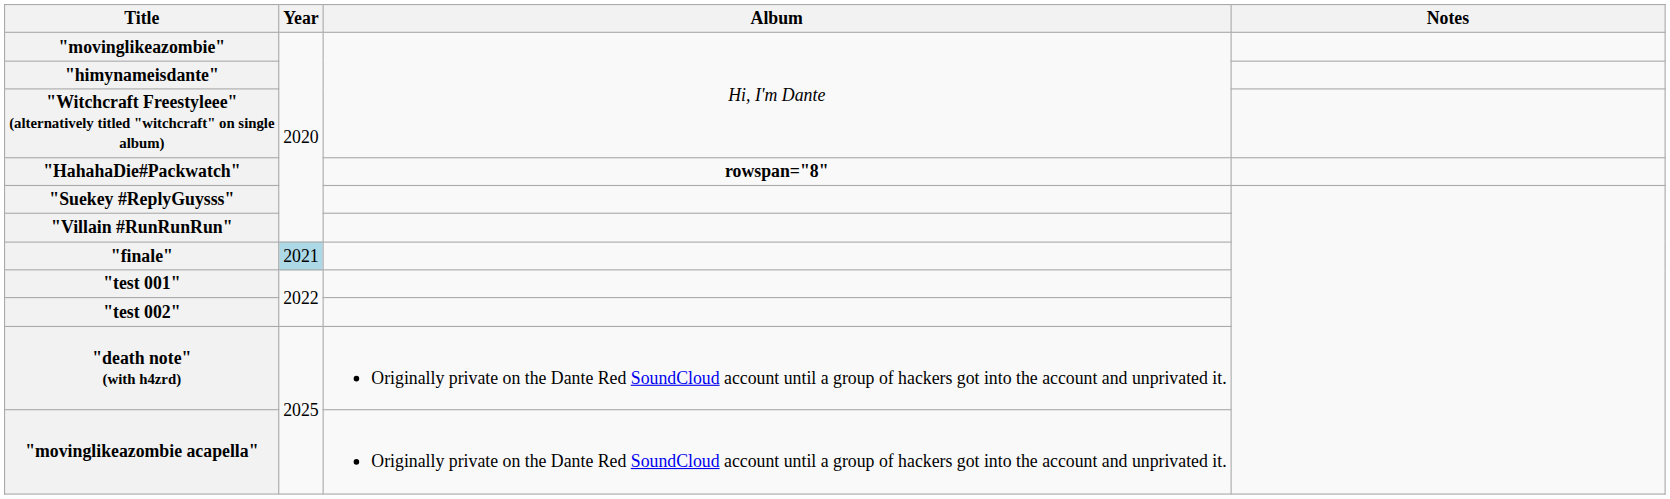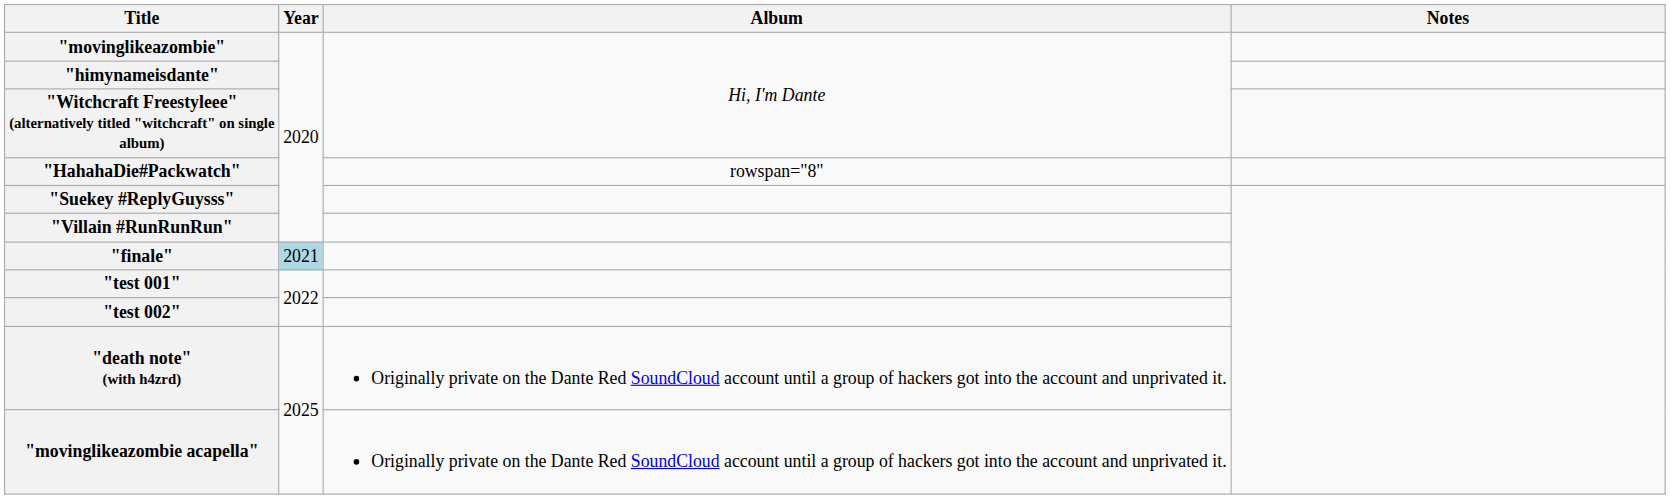(777, 171) bold -> (777, 171) normal
